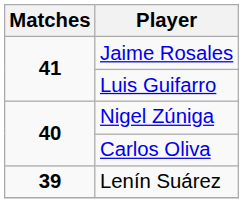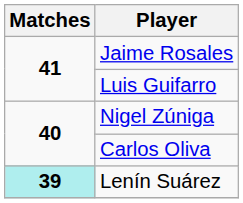(50, 181) no background -> (50, 181) paleturquoise background
